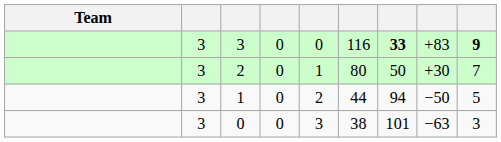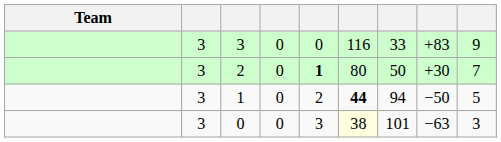(398, 44) bold -> (398, 44) normal
(476, 44) bold -> (476, 44) normal
(319, 71) normal -> (319, 71) bold
(358, 97) normal -> (358, 97) bold
(358, 124) no background -> (358, 124) lightyellow background
